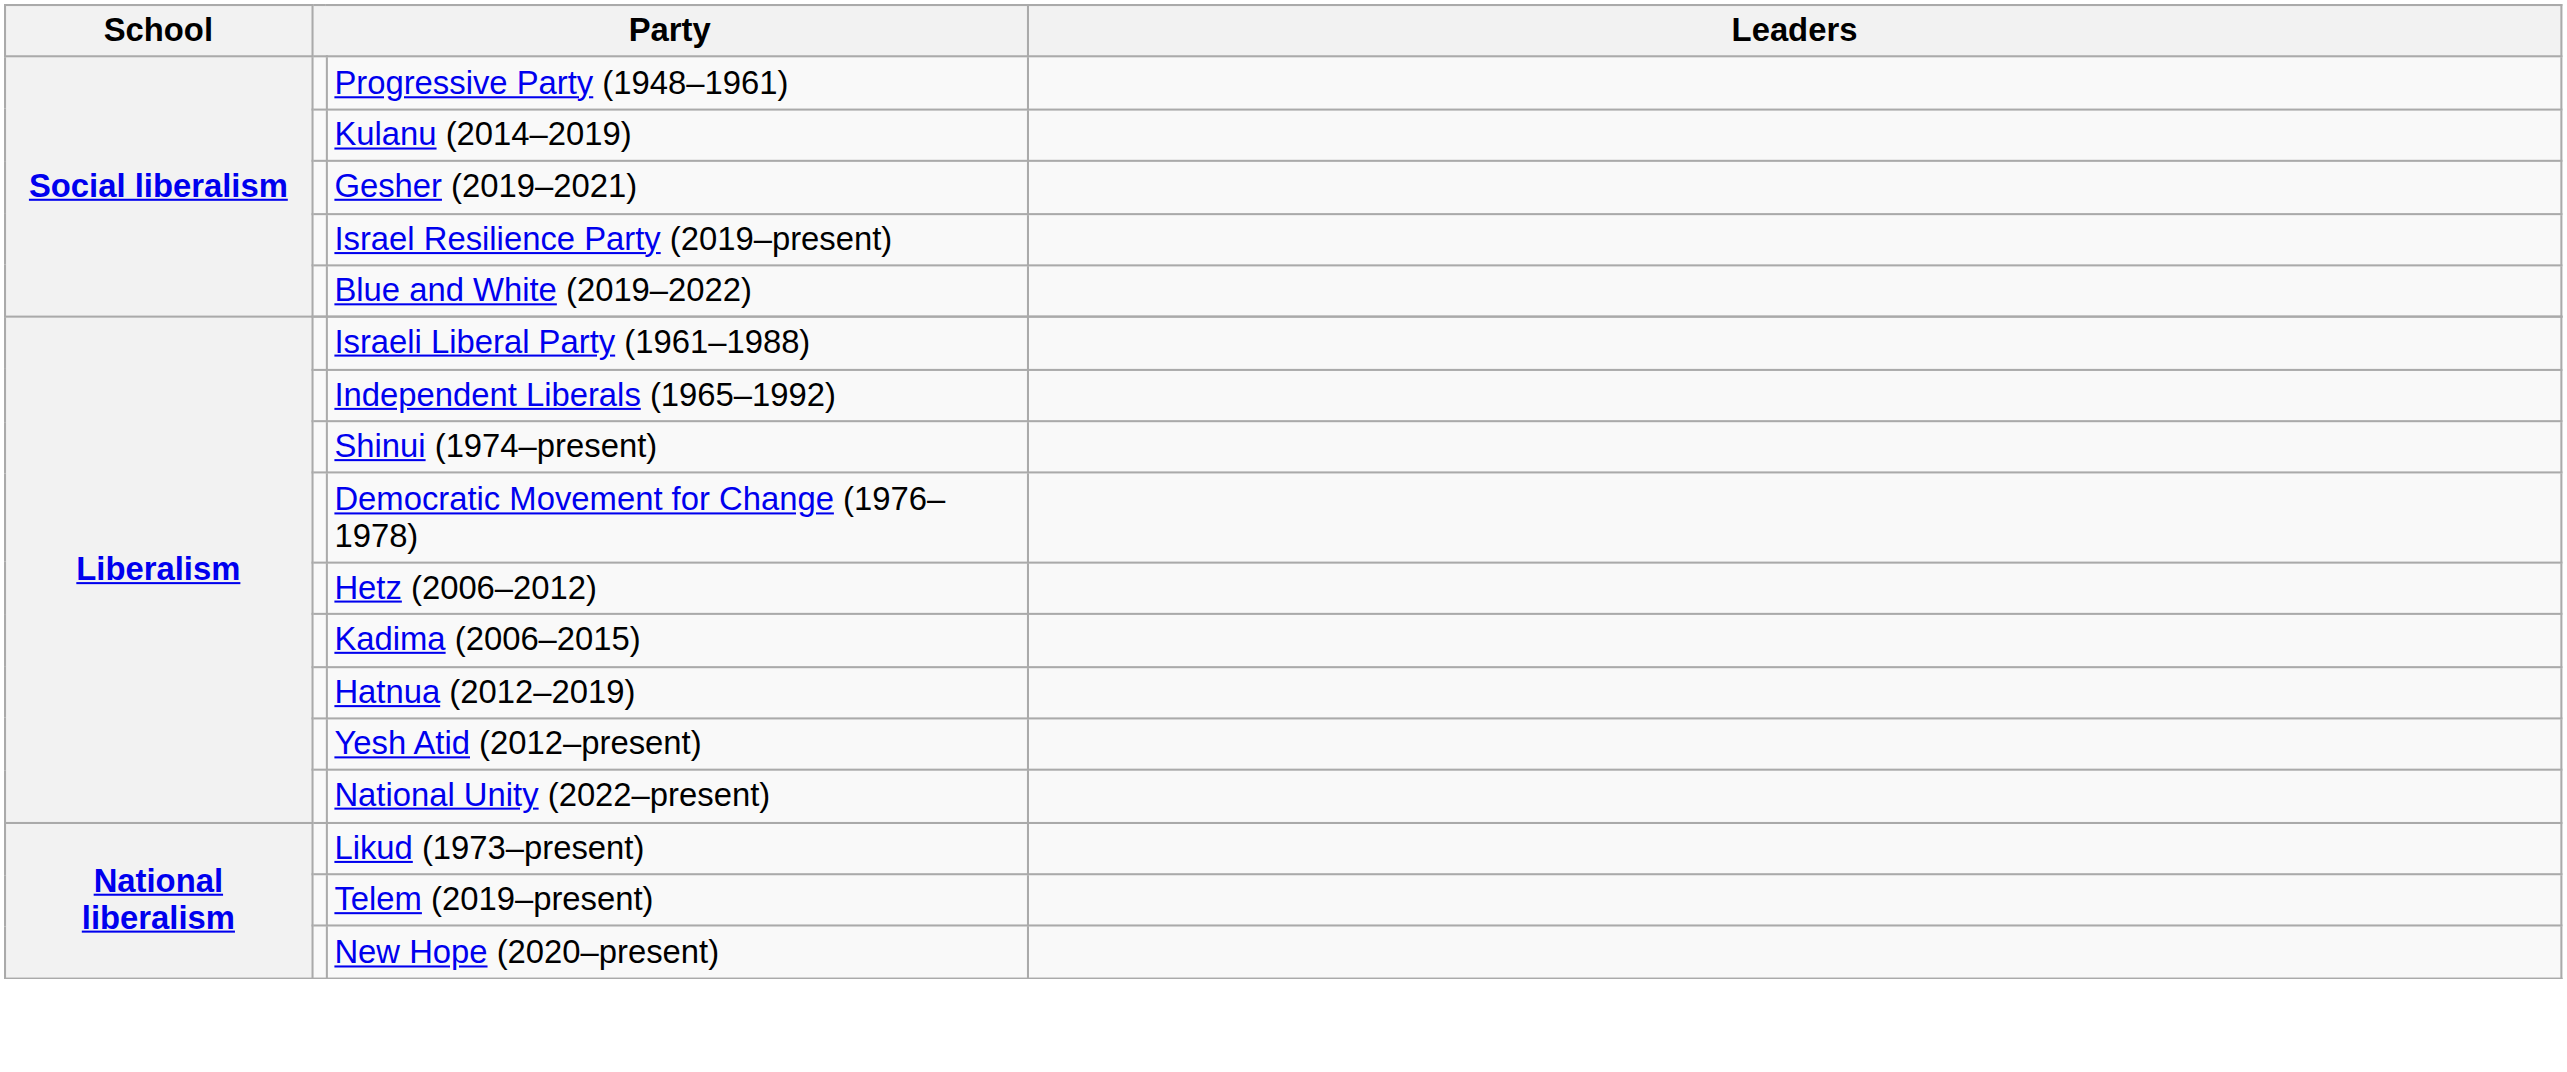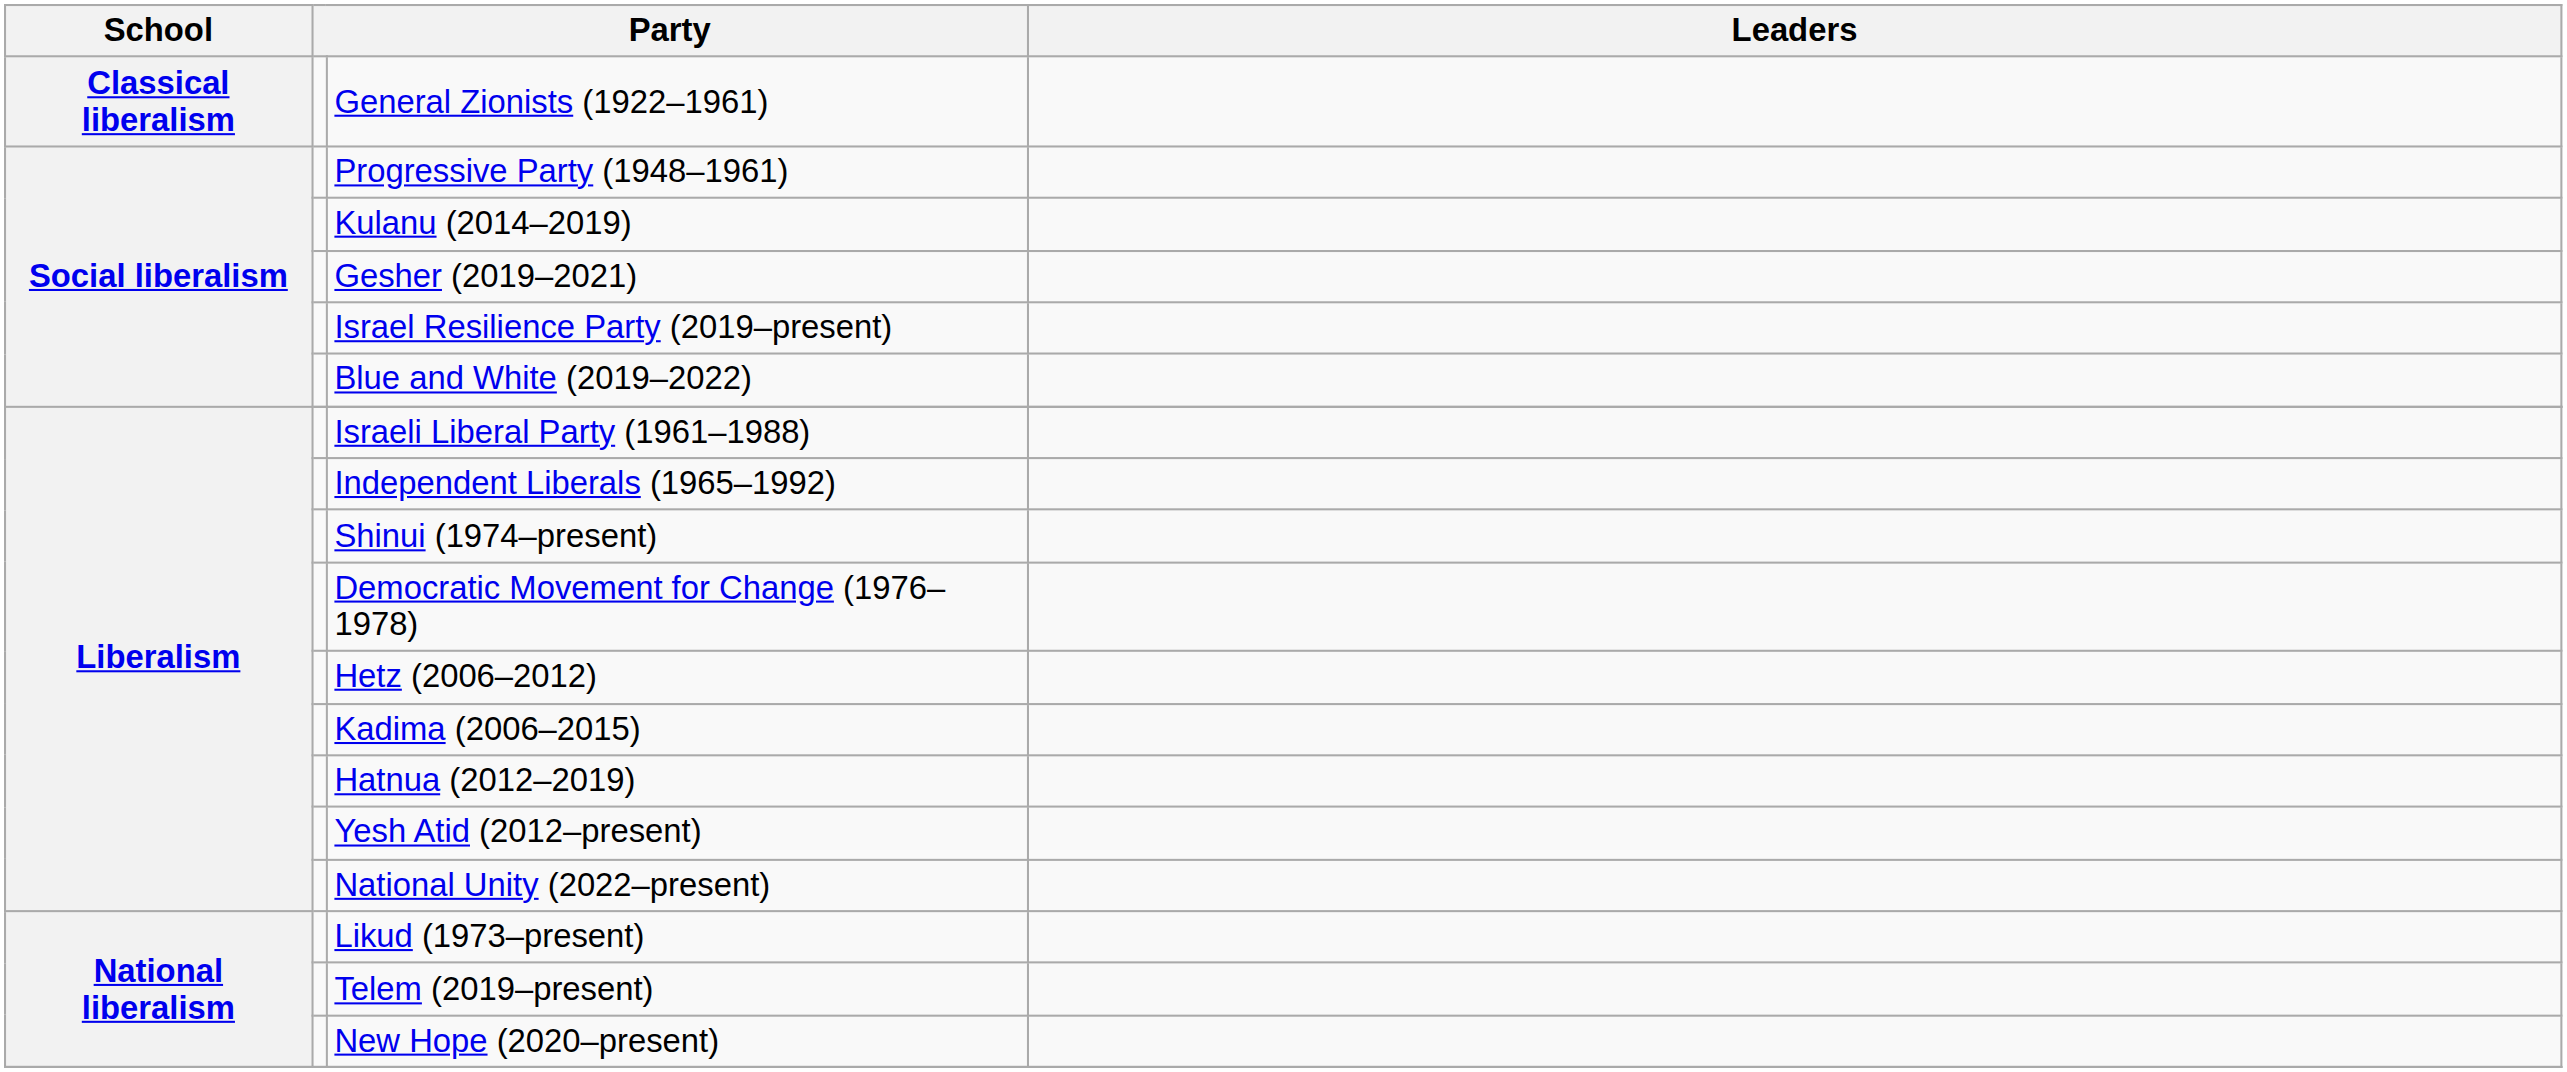+ row: (551, 100)
